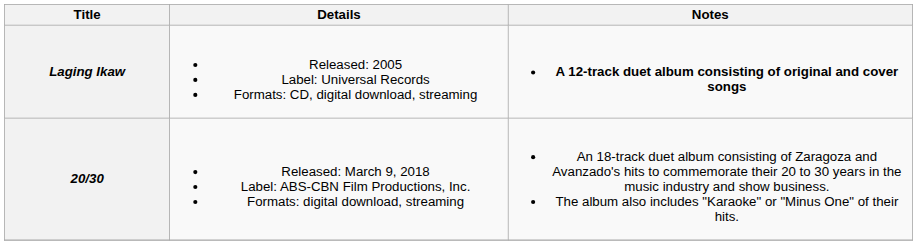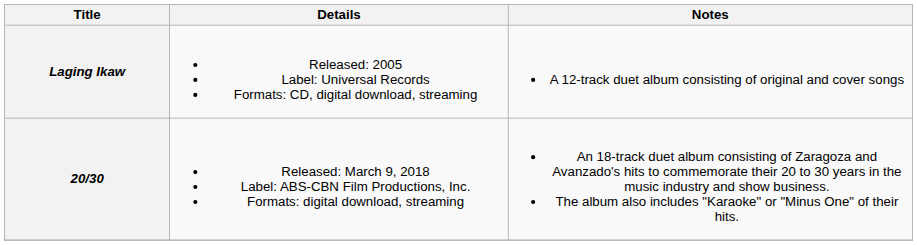(710, 79) bold -> (710, 79) normal
